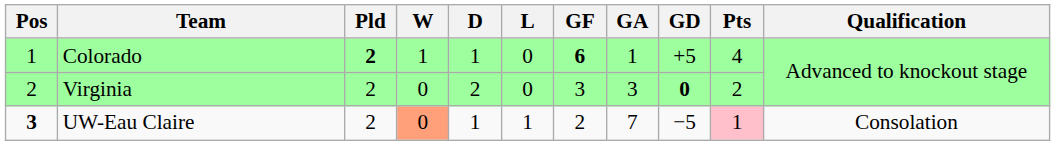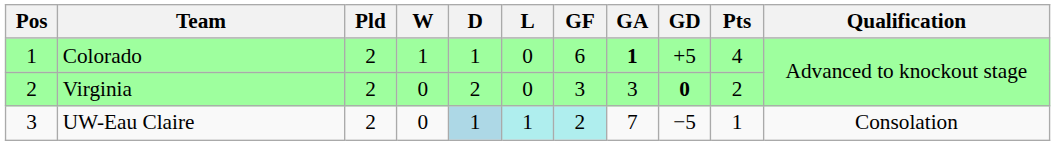(370, 55) bold -> (370, 55) normal
(580, 55) bold -> (580, 55) normal
(632, 55) normal -> (632, 55) bold
(32, 122) bold -> (32, 122) normal
(423, 122) lightsalmon background -> (423, 122) no background
(475, 122) no background -> (475, 122) lightblue background
(528, 122) no background -> (528, 122) paleturquoise background
(580, 122) no background -> (580, 122) paleturquoise background
(737, 122) pink background -> (737, 122) no background
